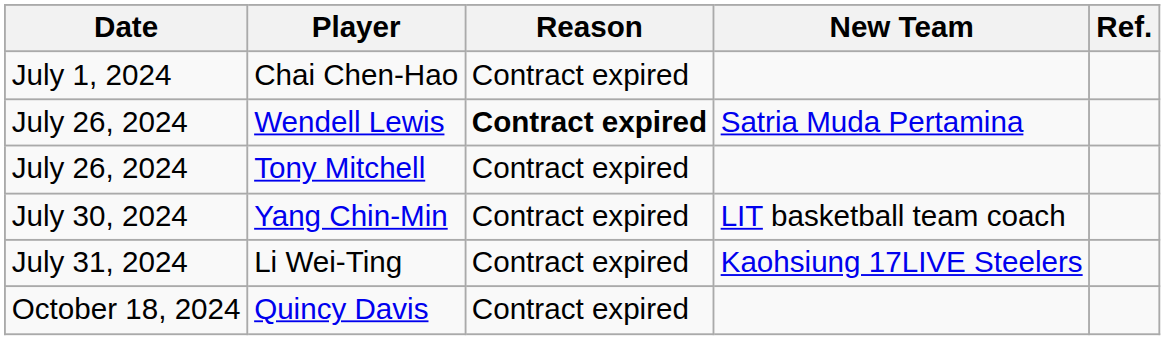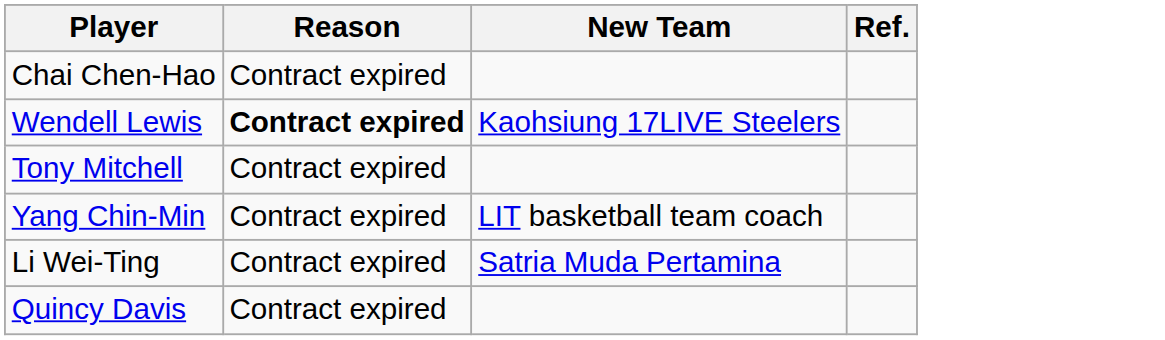- column: (126, 27)
(872, 121) Satria Muda Pertamina -> (659, 121) Kaohsiung 17LIVE Steelers
(902, 262) Kaohsiung 17LIVE Steelers -> (630, 262) Satria Muda Pertamina
